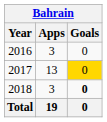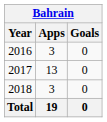(85, 70) gold background -> (85, 70) no background
(85, 88) bold -> (85, 88) normal
